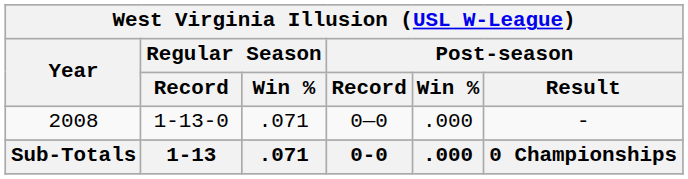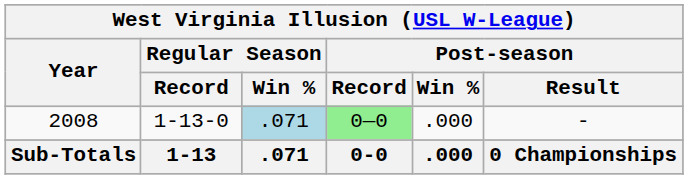(284, 123) no background -> (284, 123) lightblue background
(369, 123) no background -> (369, 123) lightgreen background
